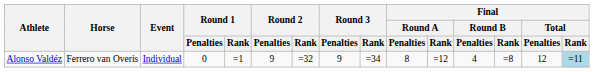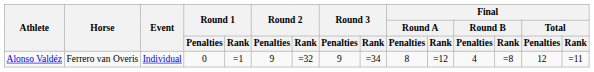(576, 59) lightblue background -> (576, 59) no background
